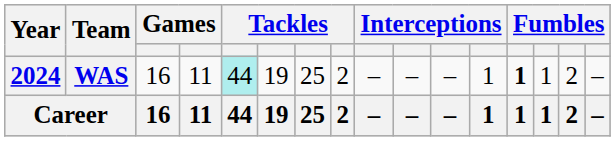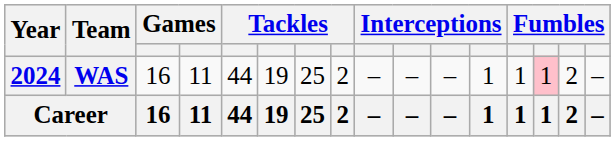(240, 75) paleturquoise background -> (240, 75) no background
(520, 75) bold -> (520, 75) normal
(546, 75) no background -> (546, 75) pink background
